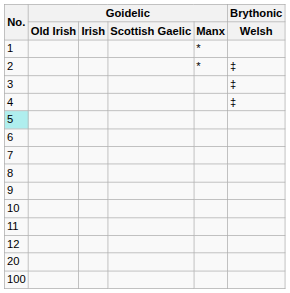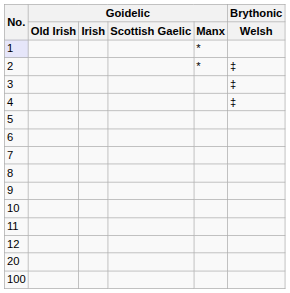(10, 48) no background -> (10, 48) lavender background
(10, 119) paleturquoise background -> (10, 119) no background
